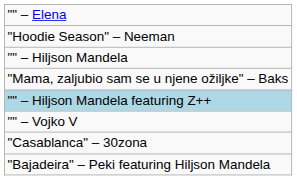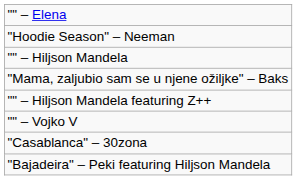(109, 100) lightblue background -> (109, 100) no background
